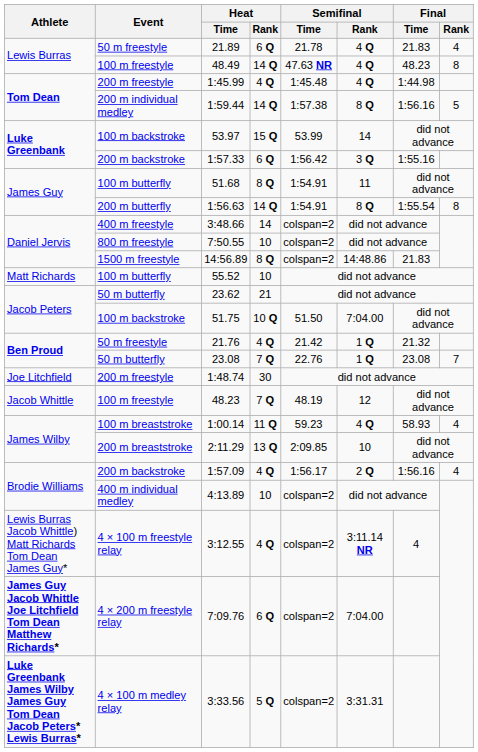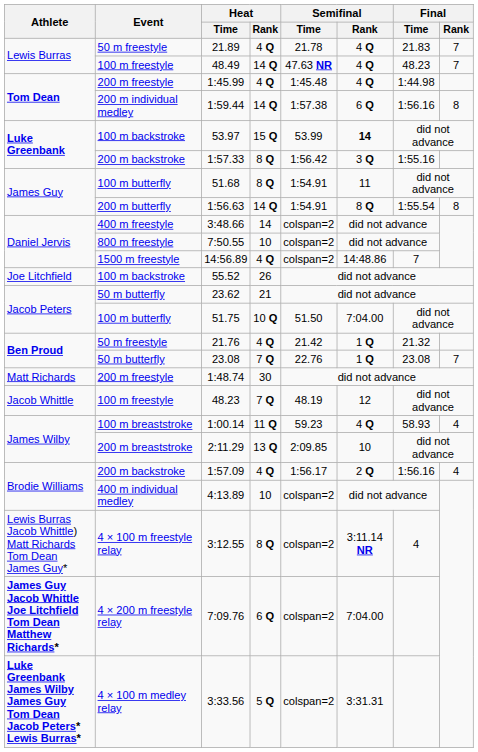(265, 48) 6 Q -> (265, 48) 4 Q
(456, 48) 4 -> (456, 48) 7
(456, 65) 8 -> (456, 65) 7
(365, 106) 8 Q -> (365, 106) 6 Q
(456, 106) 5 -> (456, 106) 8
(365, 136) normal -> (365, 136) bold
(265, 160) 6 Q -> (265, 160) 8 Q
(265, 260) 8 Q -> (265, 260) 4 Q
(416, 260) 21.83 -> (416, 260) 7
(41, 277) Matt Richards -> (39, 277) Joe Litchfield
(134, 277) 100 m butterfly -> (141, 277) 100 m backstroke
(265, 277) 10 -> (265, 277) 26
(141, 318) 100 m backstroke -> (134, 318) 100 m butterfly
(39, 377) Joe Litchfield -> (41, 377) Matt Richards
(265, 544) 4 Q -> (265, 544) 8 Q
